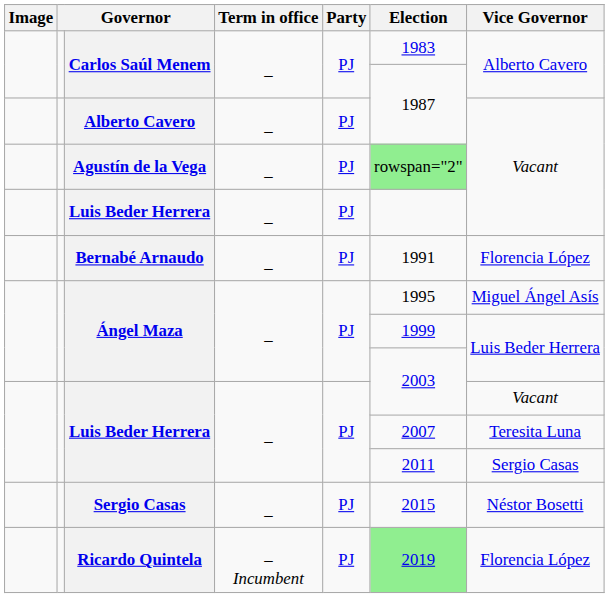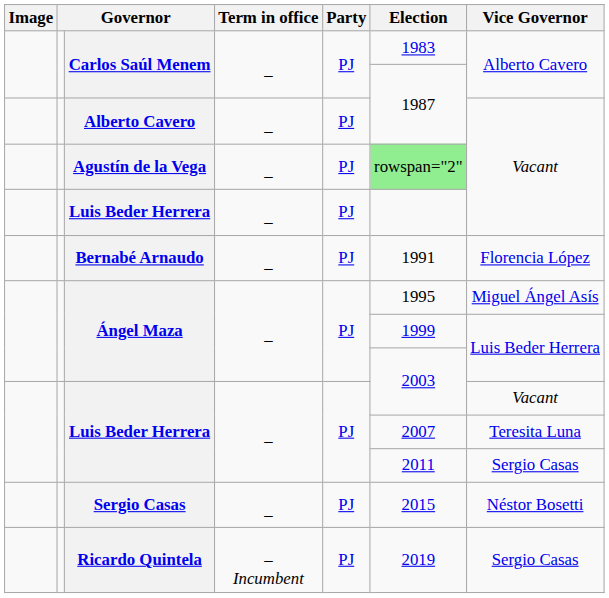(418, 559) lightgreen background -> (418, 559) no background
(535, 559) Florencia López -> (535, 559) Sergio Casas
